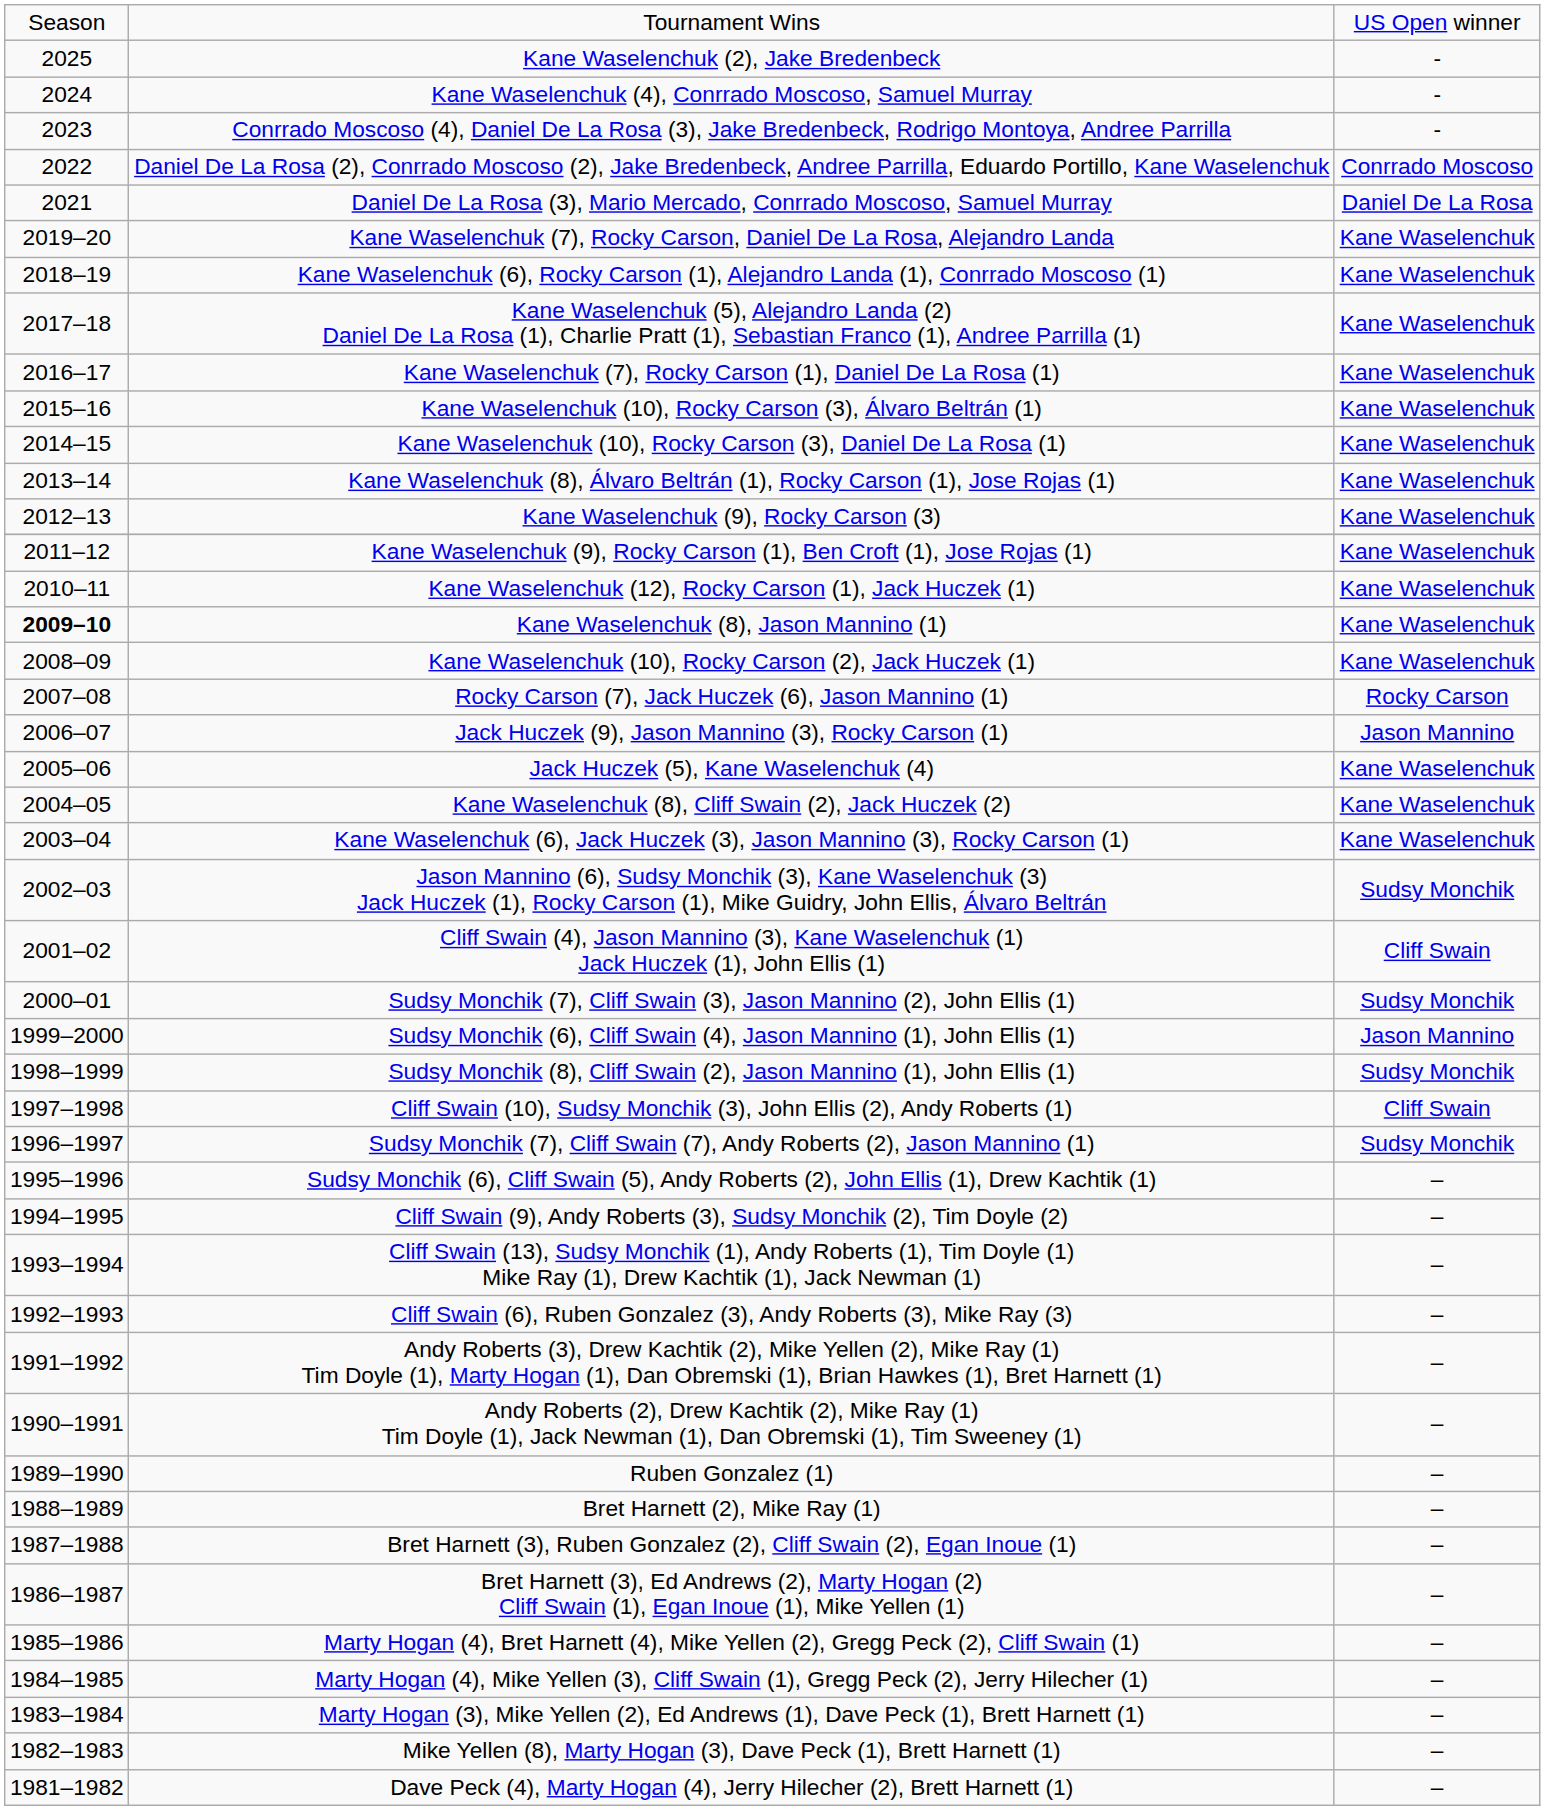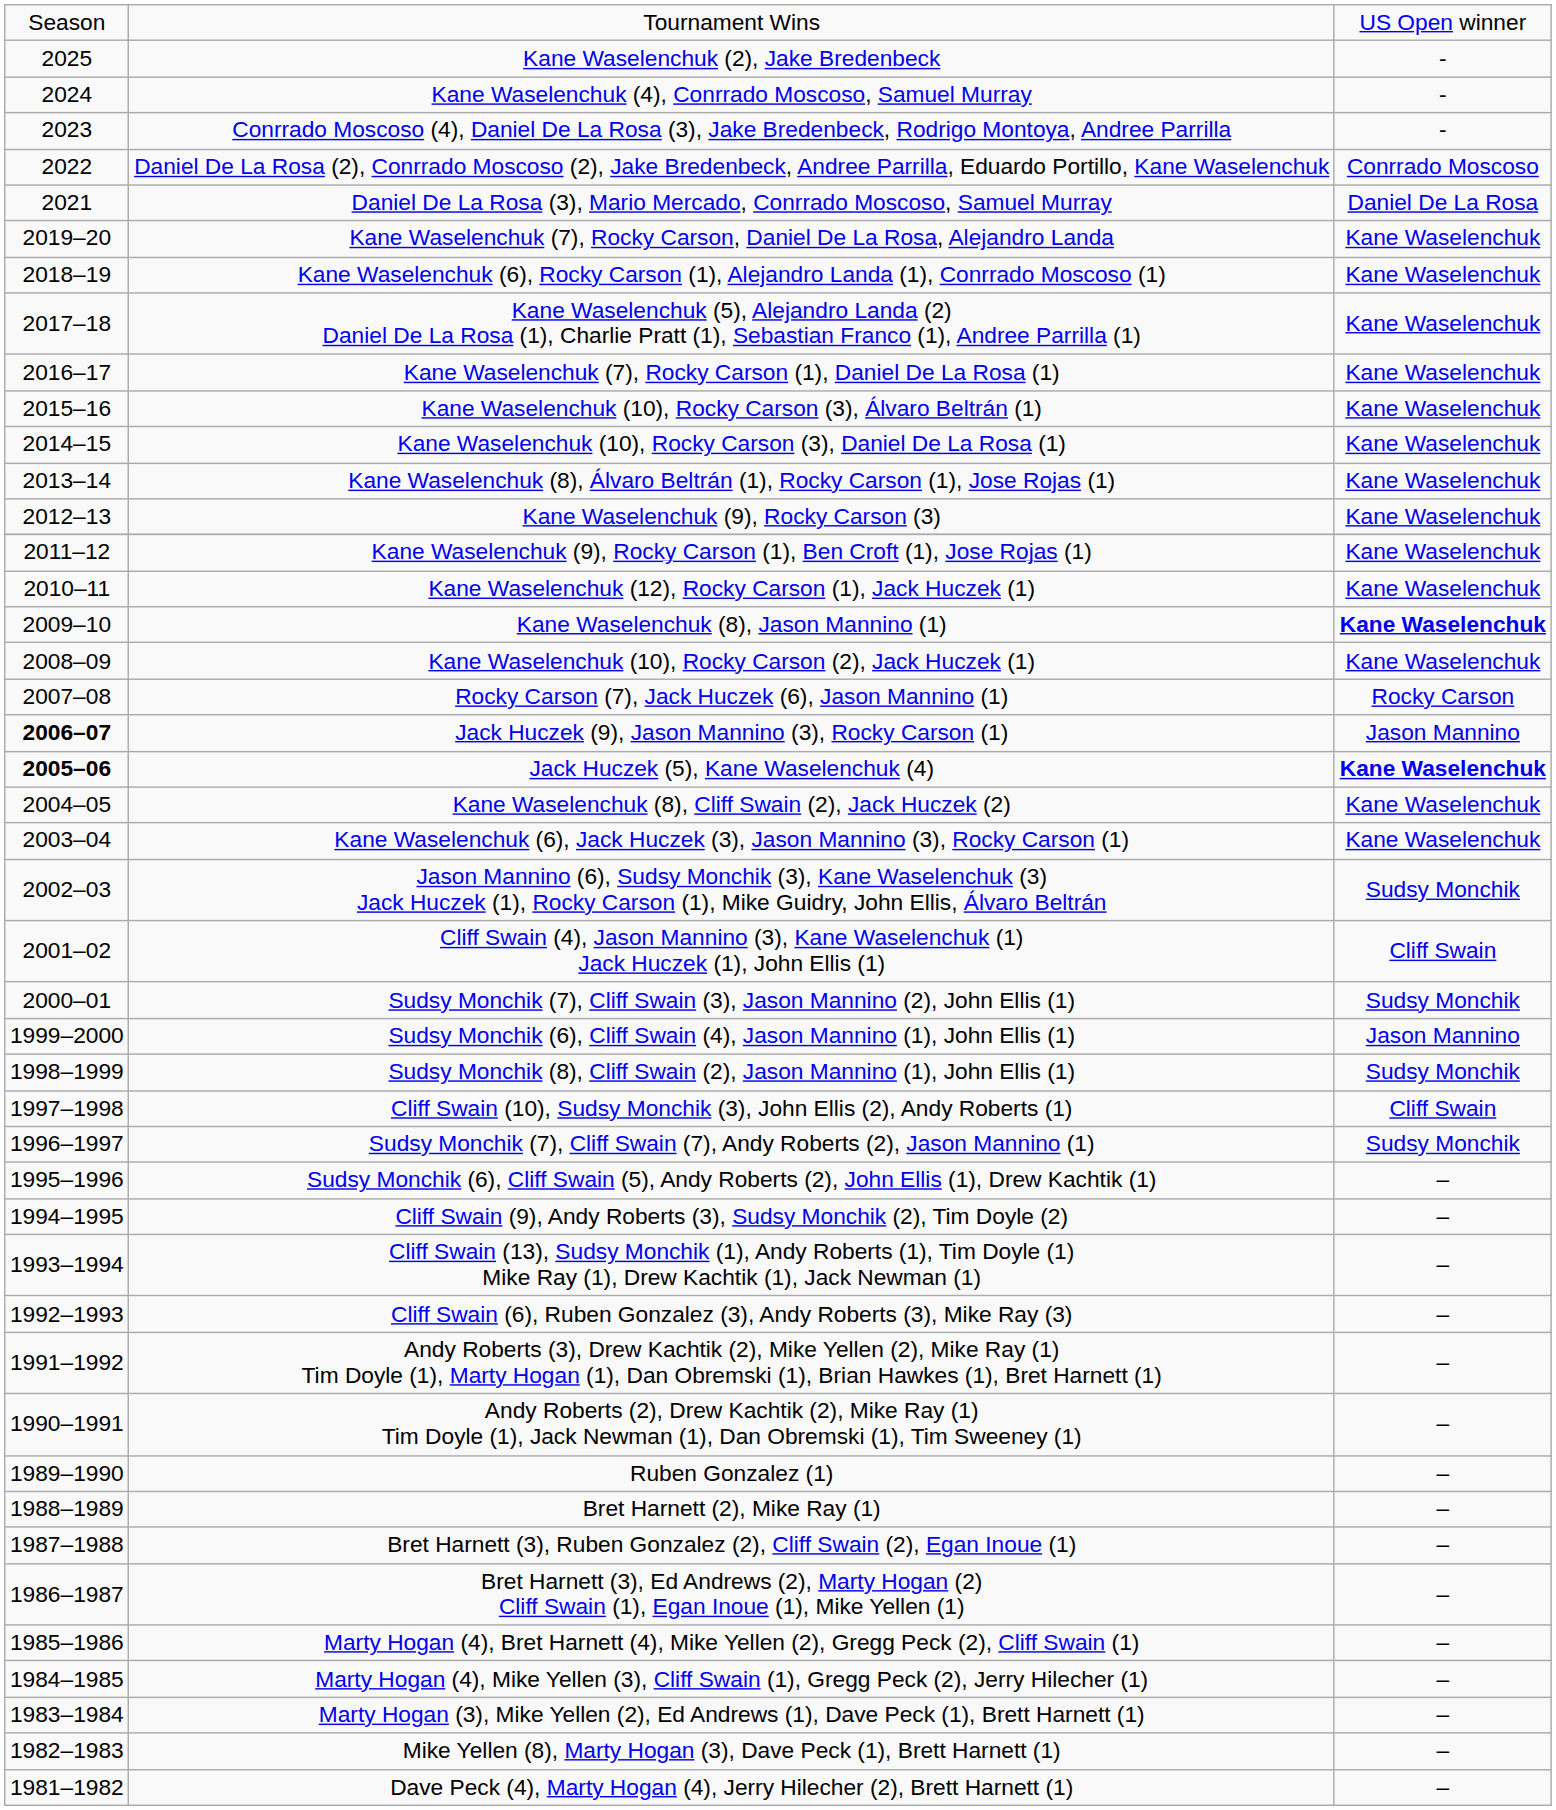(67, 624) bold -> (67, 624) normal
(1437, 624) normal -> (1443, 624) bold
(67, 732) normal -> (67, 732) bold
(67, 768) normal -> (67, 768) bold
(1437, 768) normal -> (1443, 768) bold
